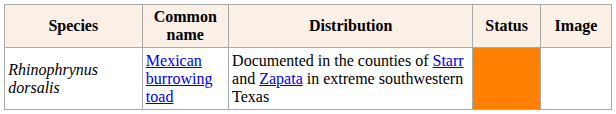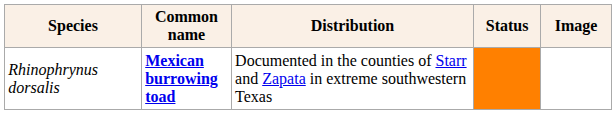(179, 78) normal -> (182, 78) bold
